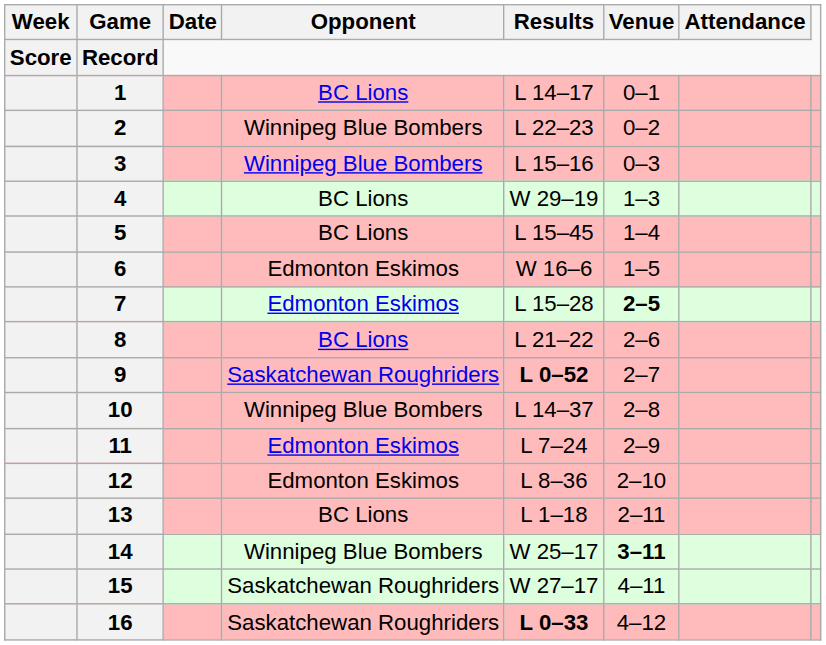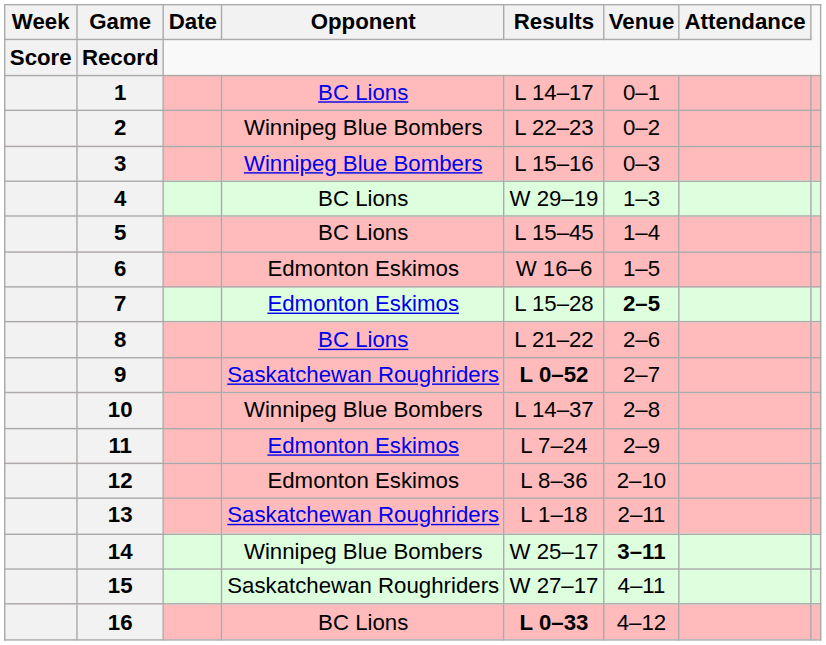(363, 515) BC Lions -> (363, 515) Saskatchewan Roughriders
(363, 621) Saskatchewan Roughriders -> (363, 621) BC Lions
